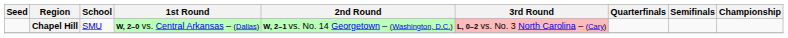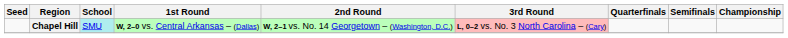(92, 26) no background -> (92, 26) paleturquoise background
